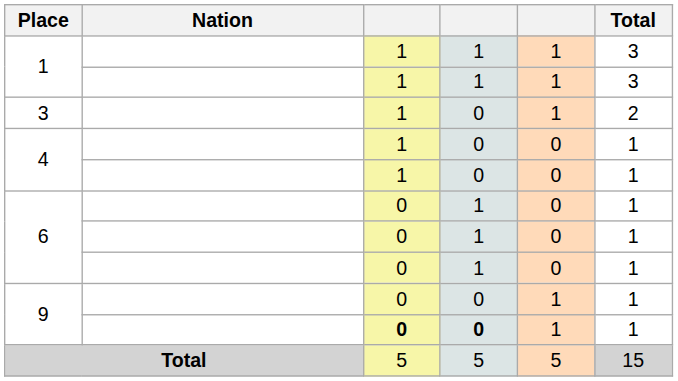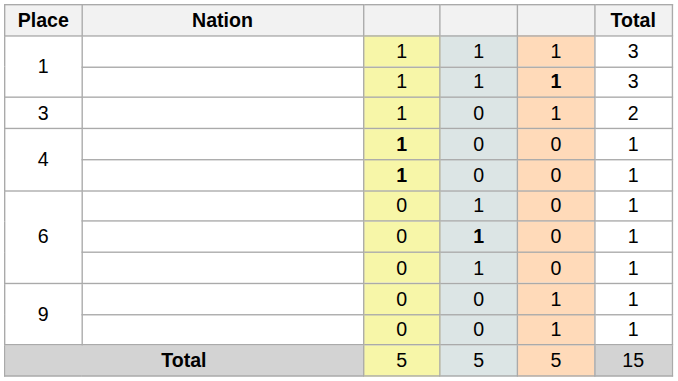(556, 82) normal -> (556, 82) bold
(402, 144) normal -> (402, 144) bold
(402, 175) normal -> (402, 175) bold
(479, 237) normal -> (479, 237) bold
(402, 330) bold -> (402, 330) normal
(479, 330) bold -> (479, 330) normal
